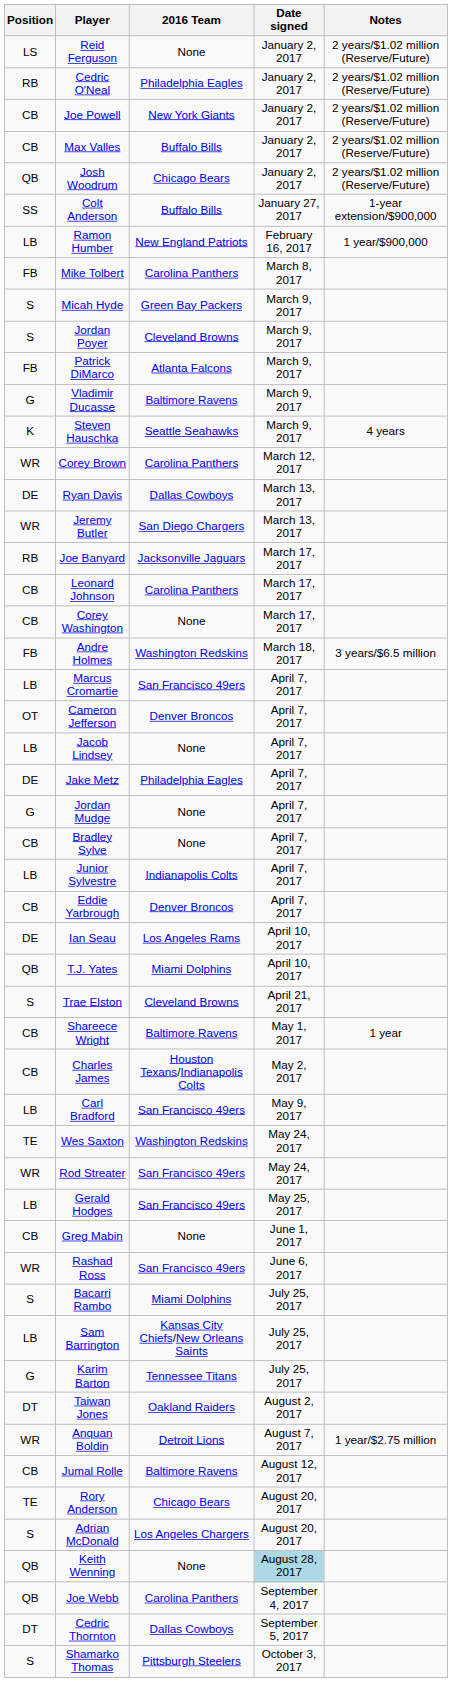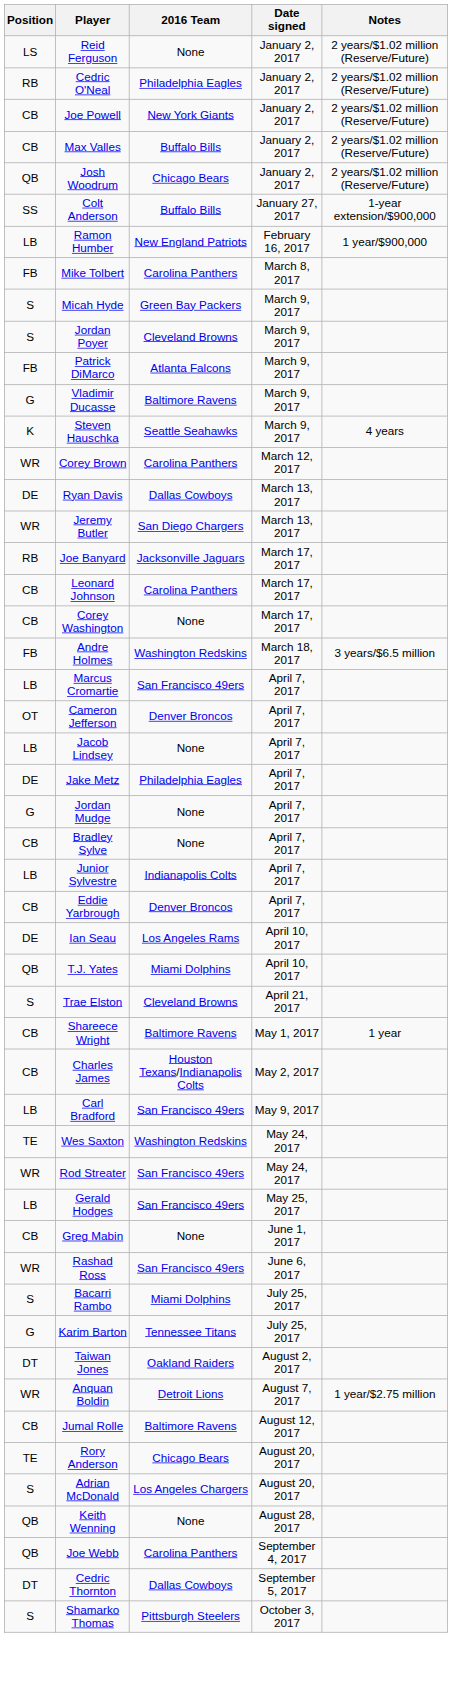- row: (92, 1338)
(289, 1566) lightblue background -> (287, 1521) no background
